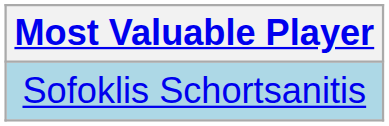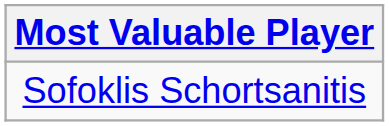(194, 90) lightblue background -> (194, 90) no background
